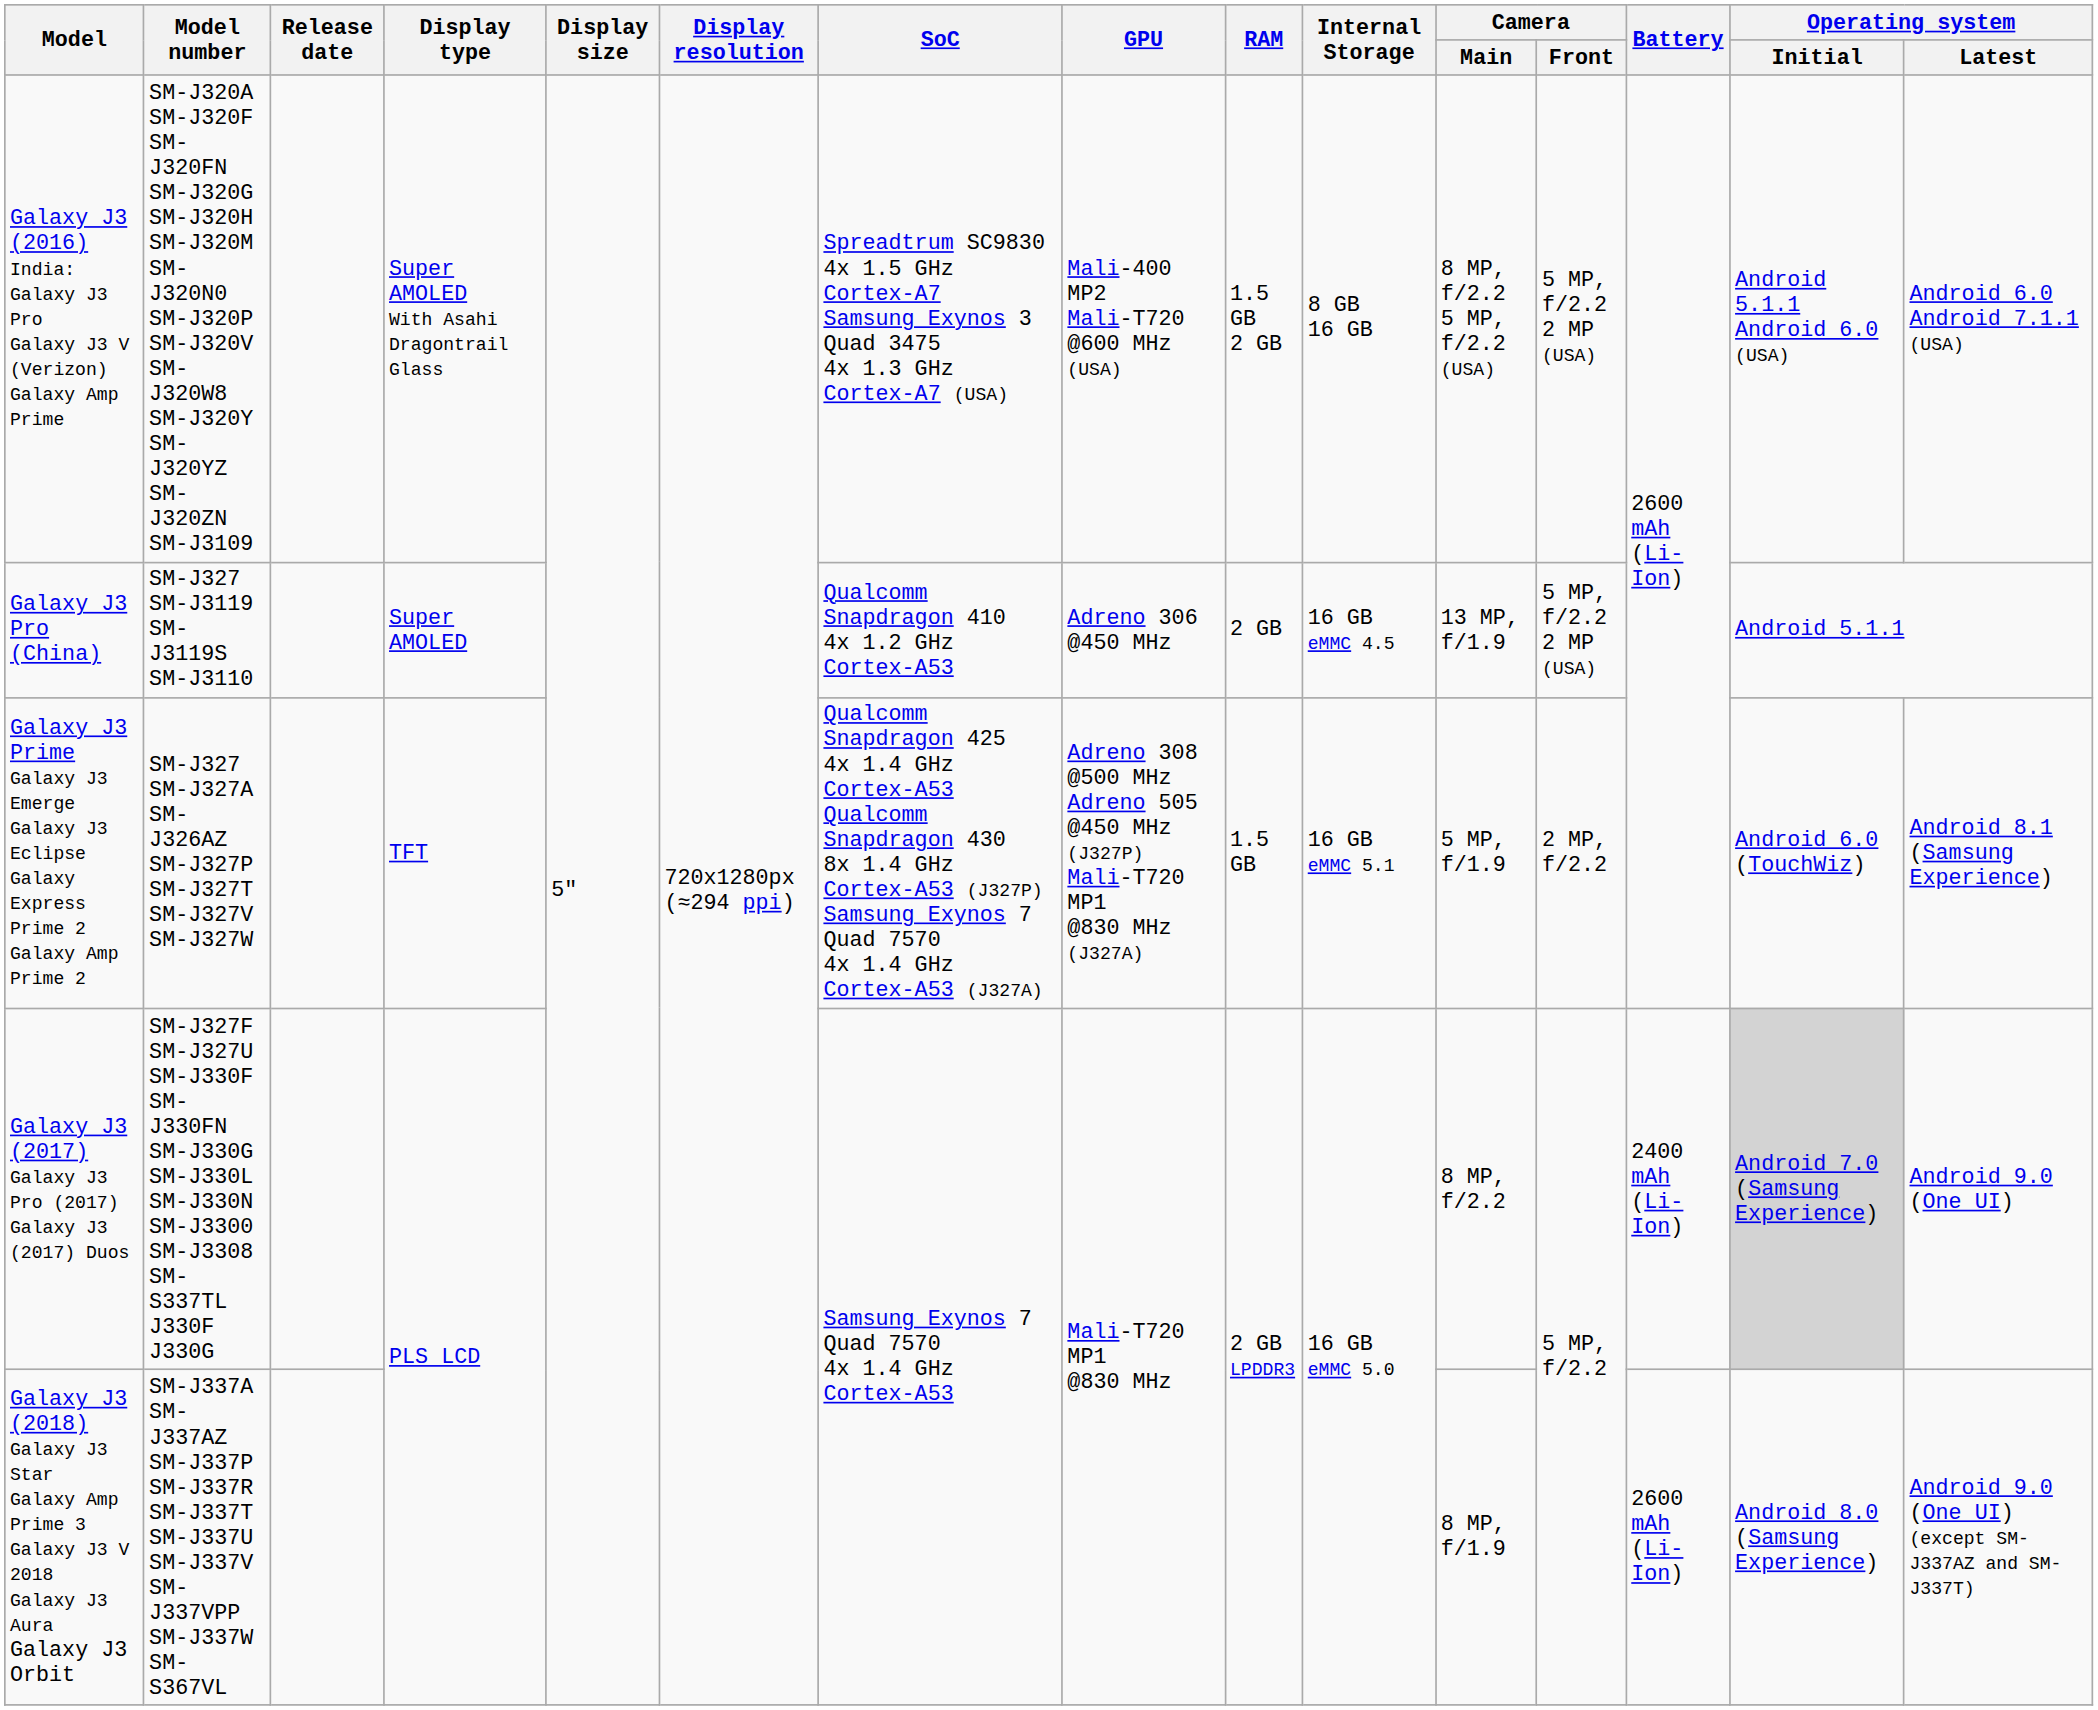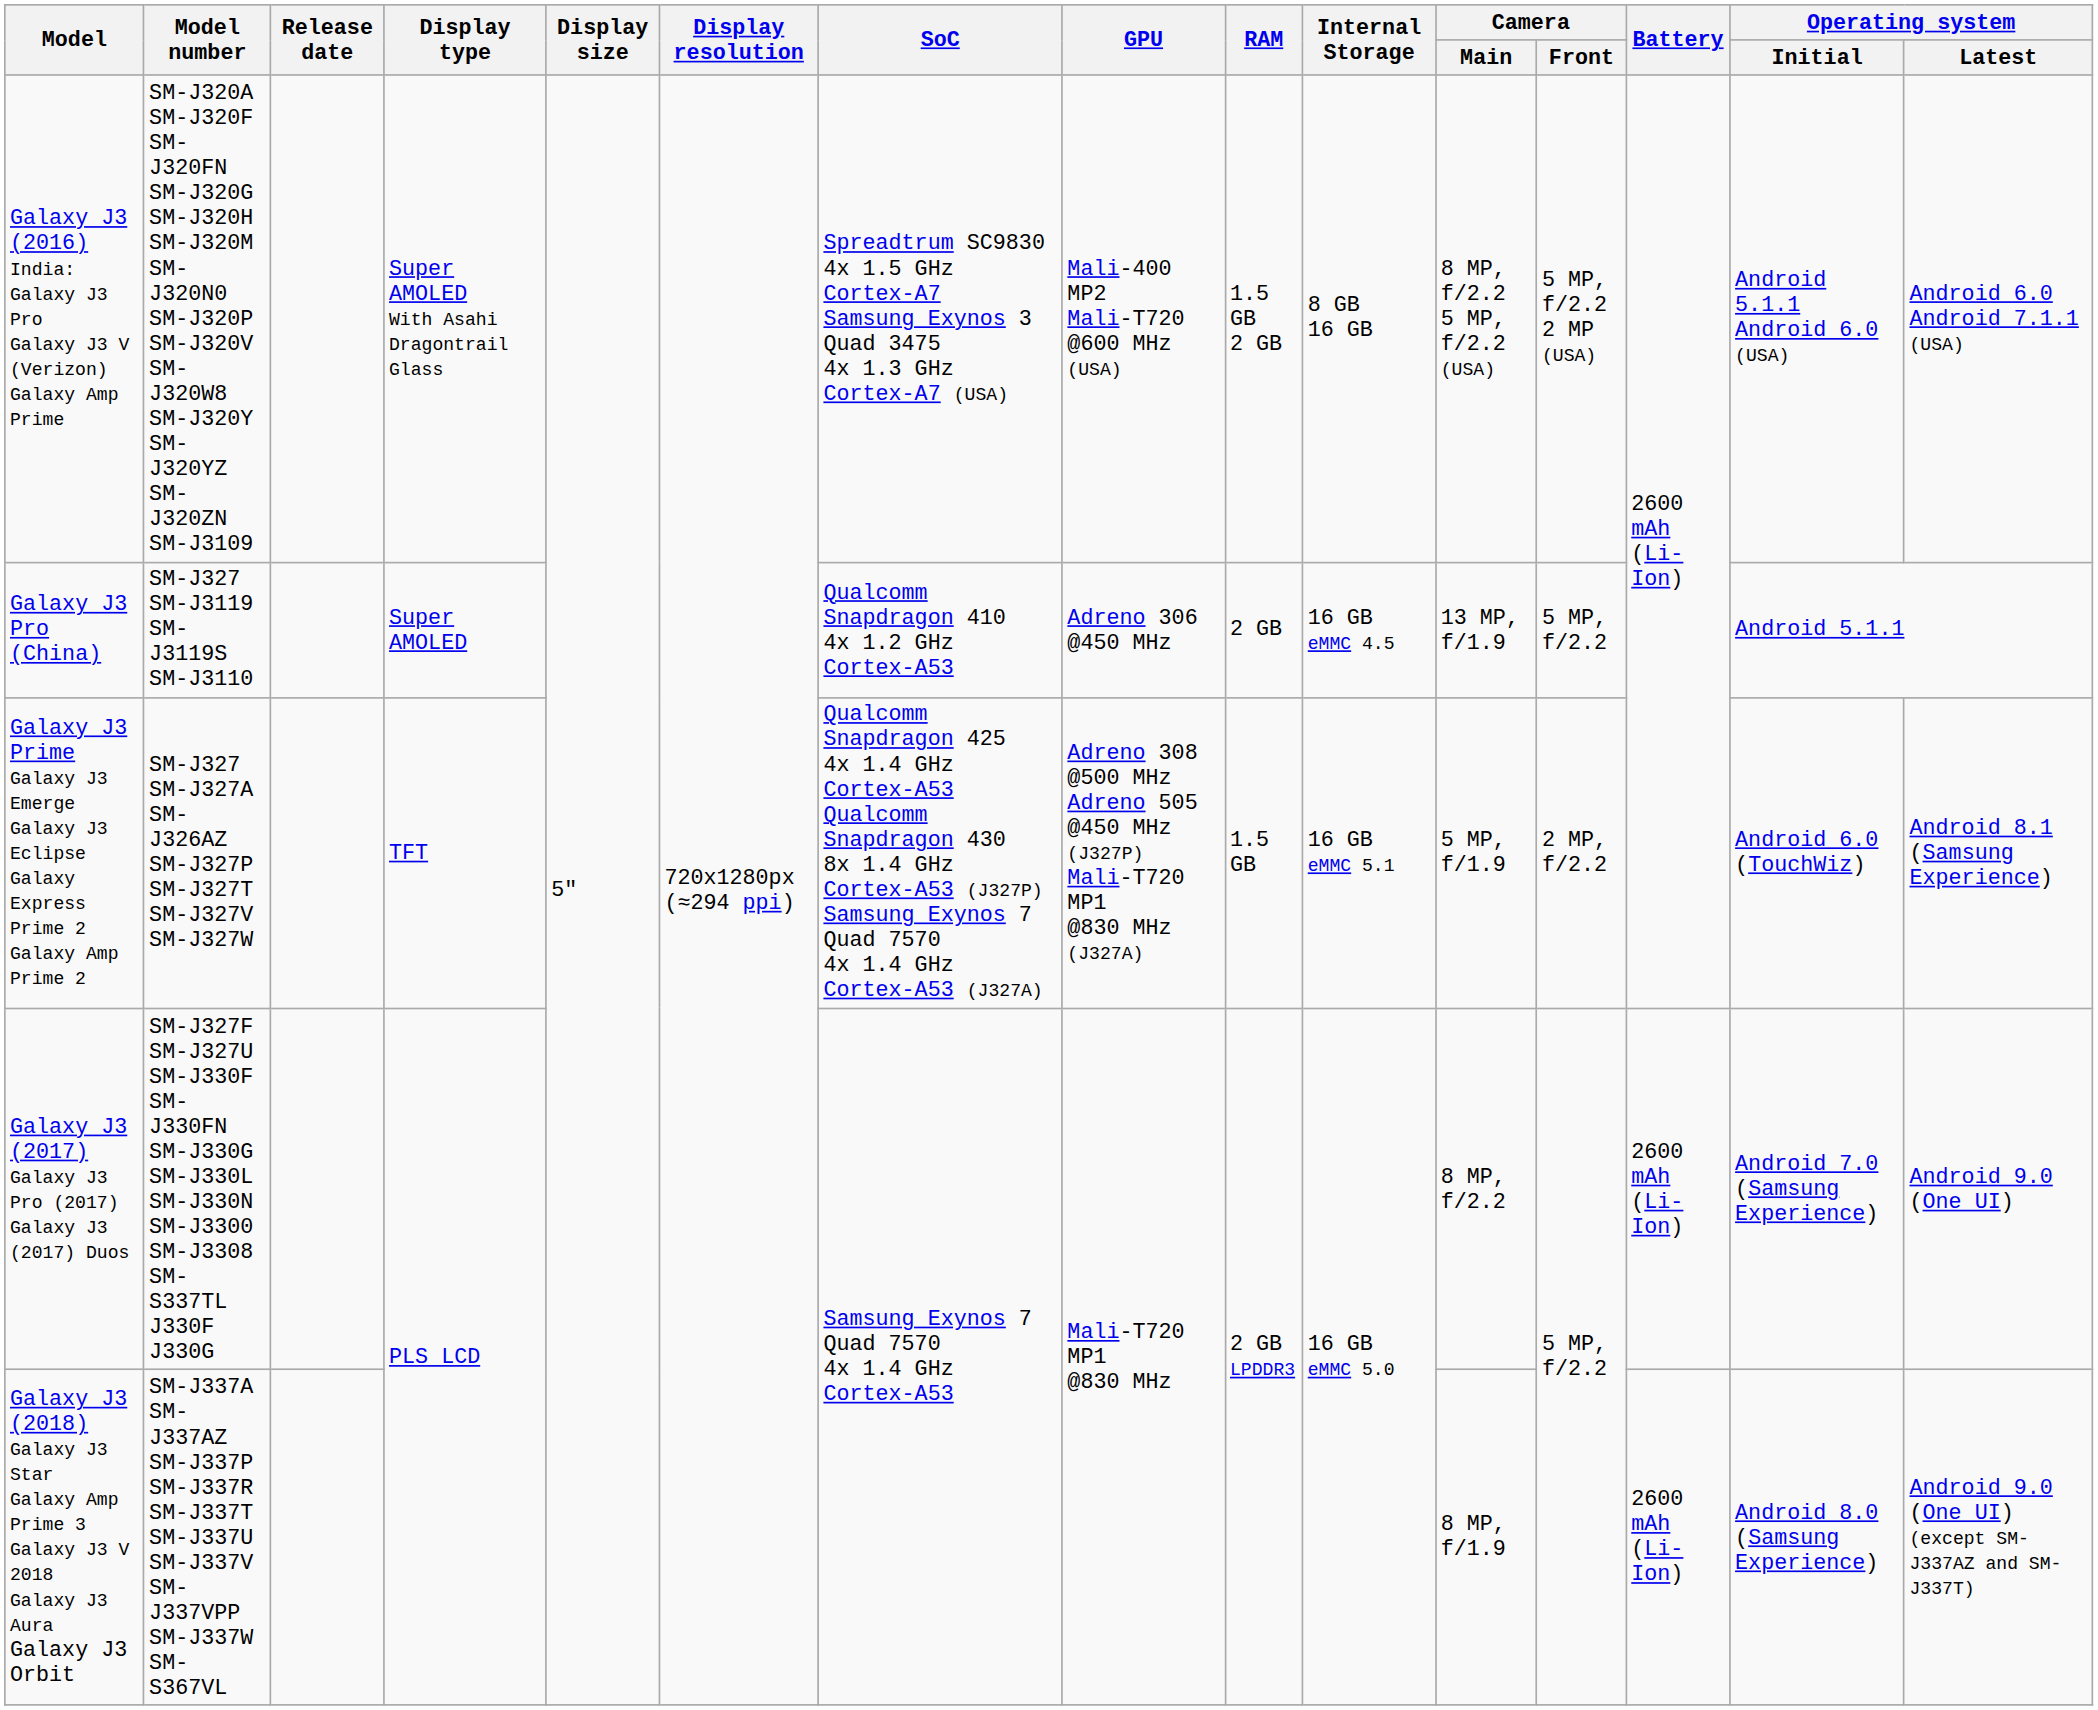(1575, 629) 5 MP, f/2.2 2 MP (USA) -> (1575, 630) 5 MP, f/2.2
(1657, 1189) 2400 mAh (Li-Ion) -> (1657, 1189) 2600 mAh (Li-Ion)
(1807, 1189) lightgrey background -> (1807, 1189) no background
